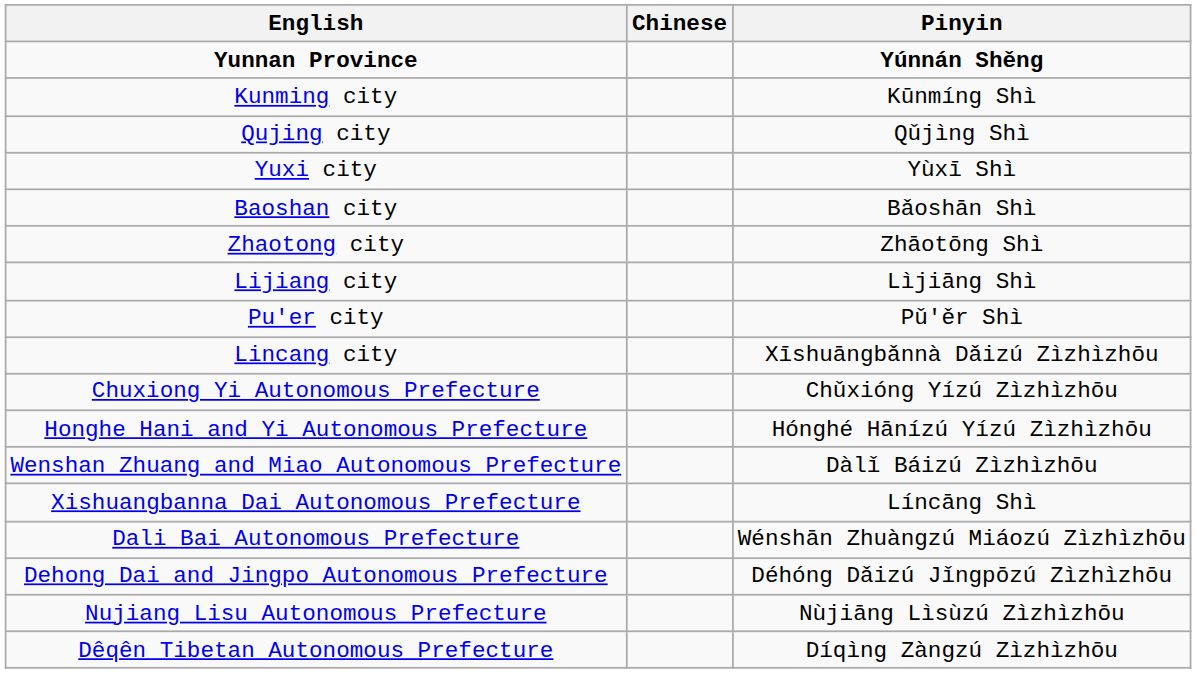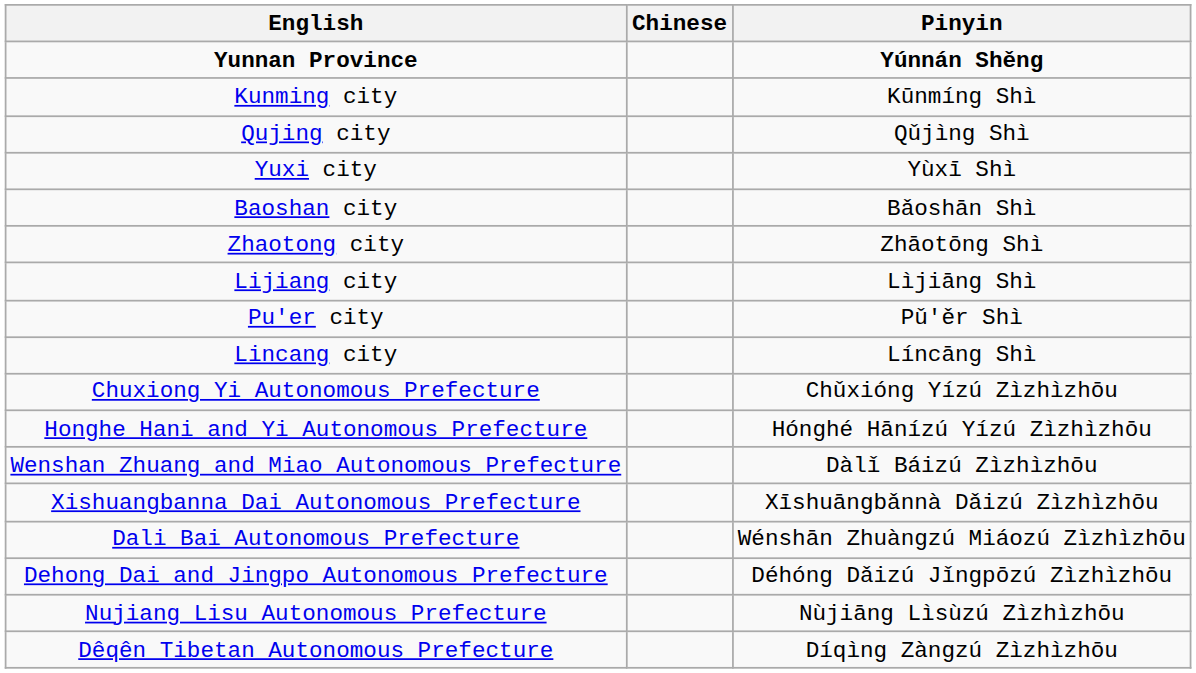(962, 355) Xīshuāngbǎnnà Dǎizú Zìzhìzhōu -> (962, 355) Líncāng Shì
(962, 503) Líncāng Shì -> (962, 503) Xīshuāngbǎnnà Dǎizú Zìzhìzhōu
